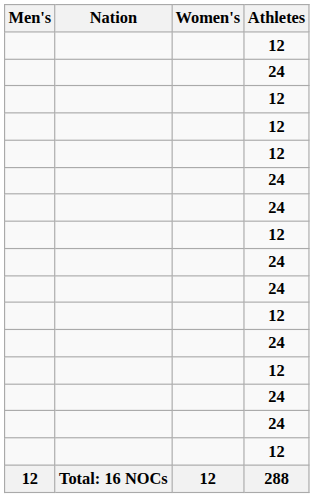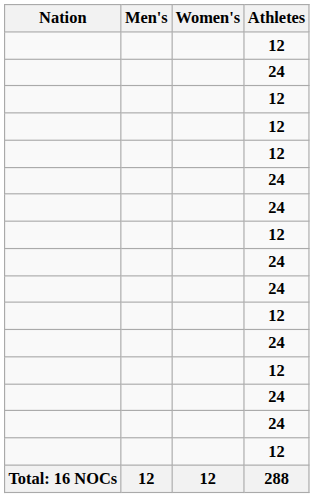columns swapped: (113, 18) <-> (30, 18)
